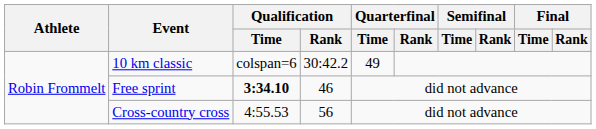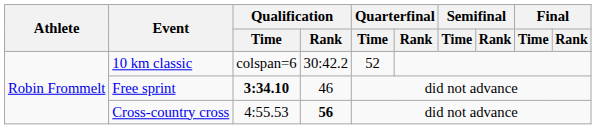(373, 64) 49 -> (373, 64) 52
(326, 112) normal -> (326, 112) bold
